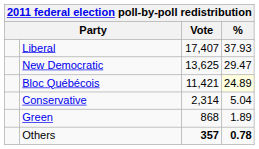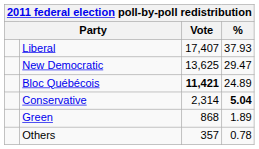(202, 83) normal -> (202, 83) bold
(238, 83) lightyellow background -> (238, 83) no background
(241, 100) normal -> (241, 100) bold
(210, 135) bold -> (210, 135) normal
(241, 135) bold -> (241, 135) normal
